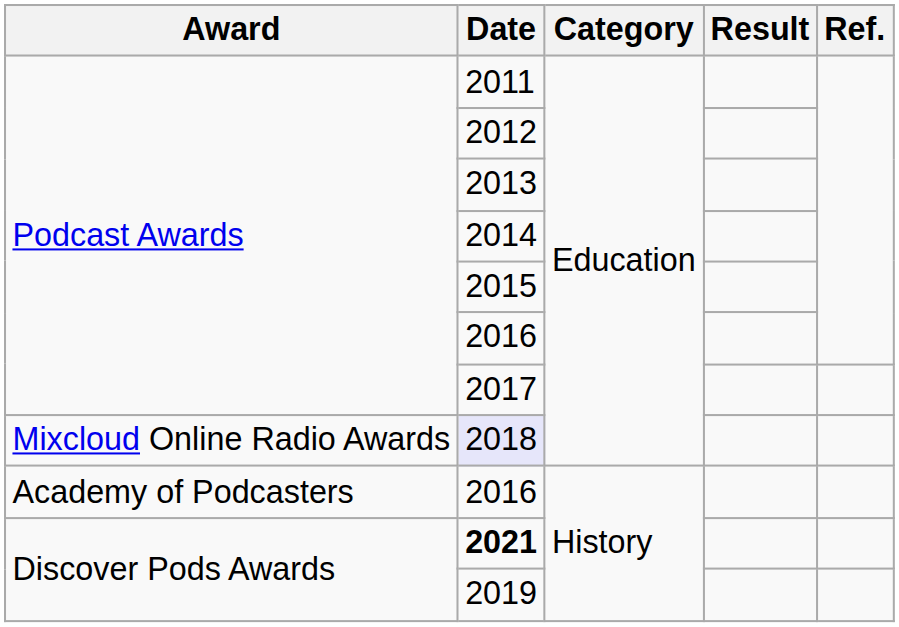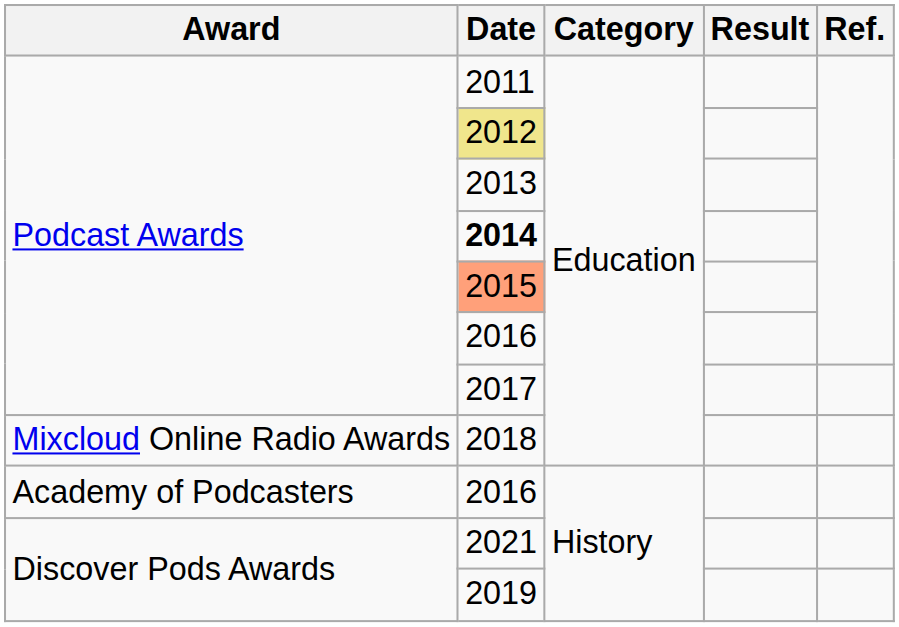(501, 132) no background -> (501, 132) khaki background
(501, 235) normal -> (501, 235) bold
(501, 286) no background -> (501, 286) lightsalmon background
(501, 440) lavender background -> (501, 440) no background
(501, 542) bold -> (501, 542) normal
